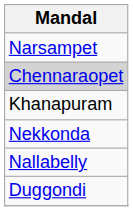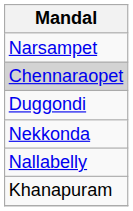(61, 104) Khanapuram -> (47, 104) Duggondi
(47, 190) Duggondi -> (61, 190) Khanapuram
